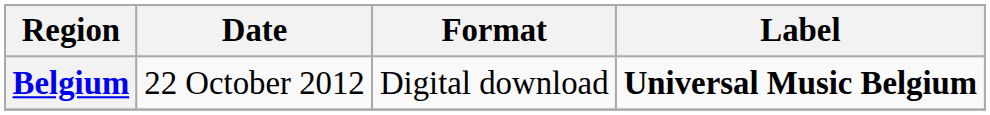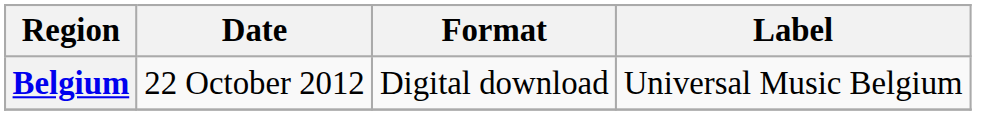(800, 82) bold -> (793, 82) normal
